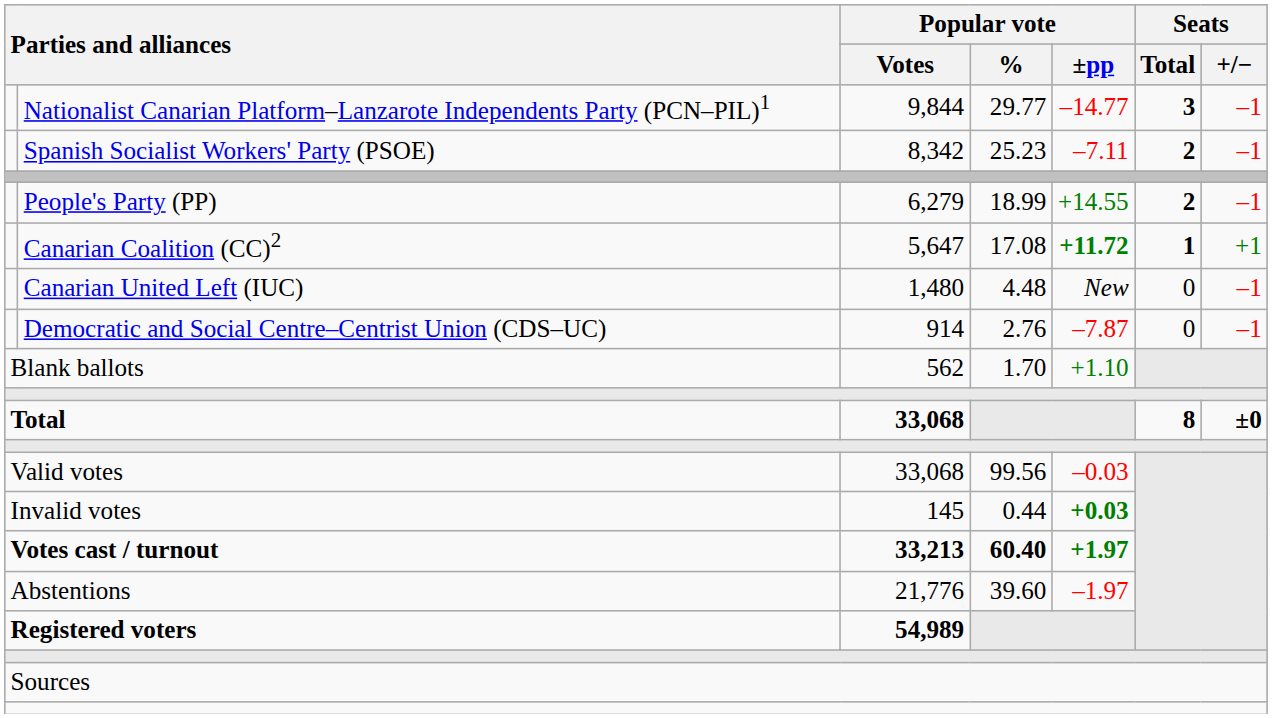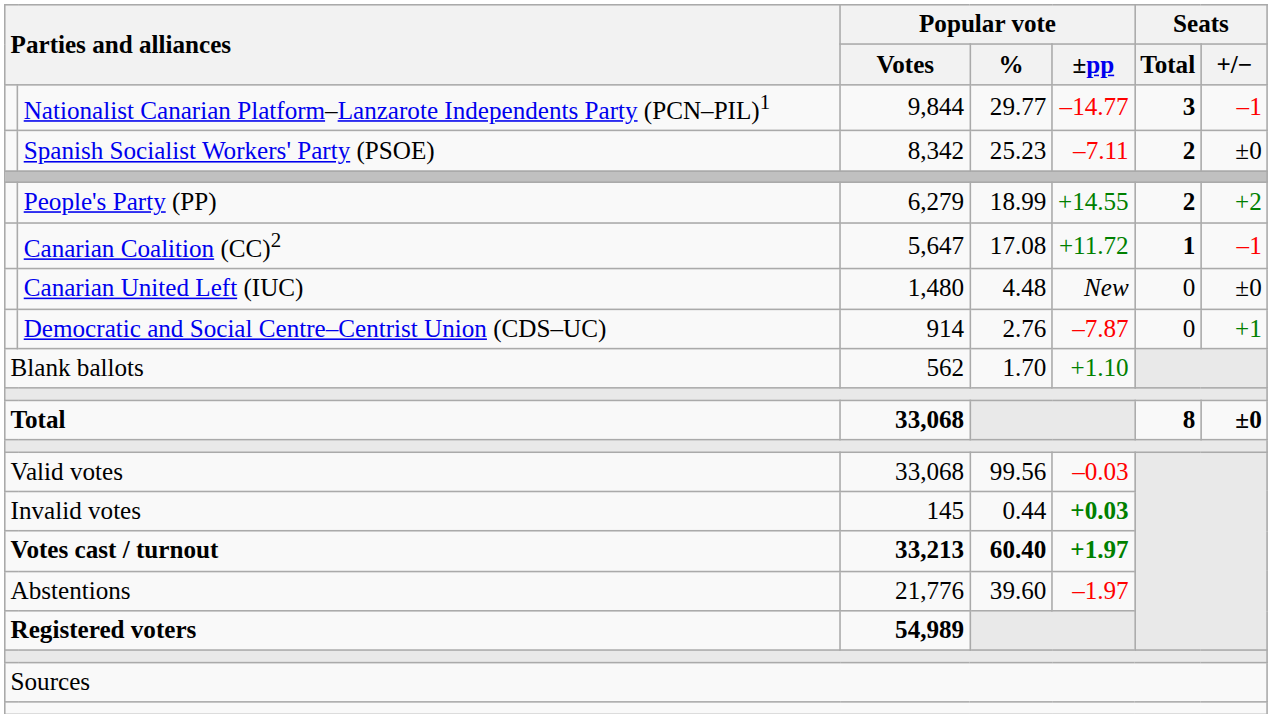(1249, 150) –1 -> (1249, 150) ±0
(1249, 202) –1 -> (1248, 202) +2
(1094, 245) bold -> (1094, 245) normal
(1248, 245) +1 -> (1249, 245) –1
(1249, 288) –1 -> (1249, 288) ±0
(1249, 328) –1 -> (1248, 328) +1
